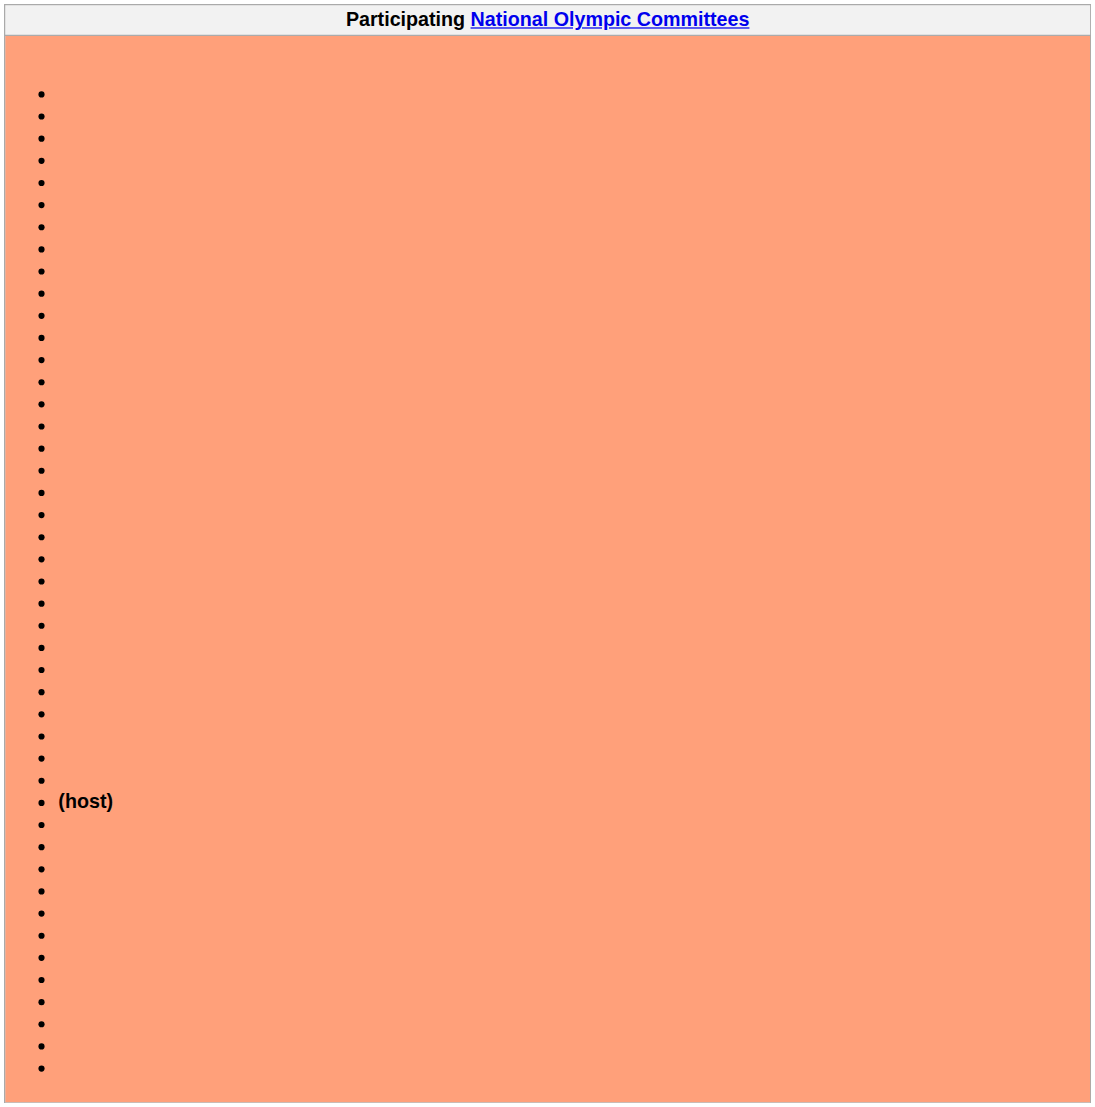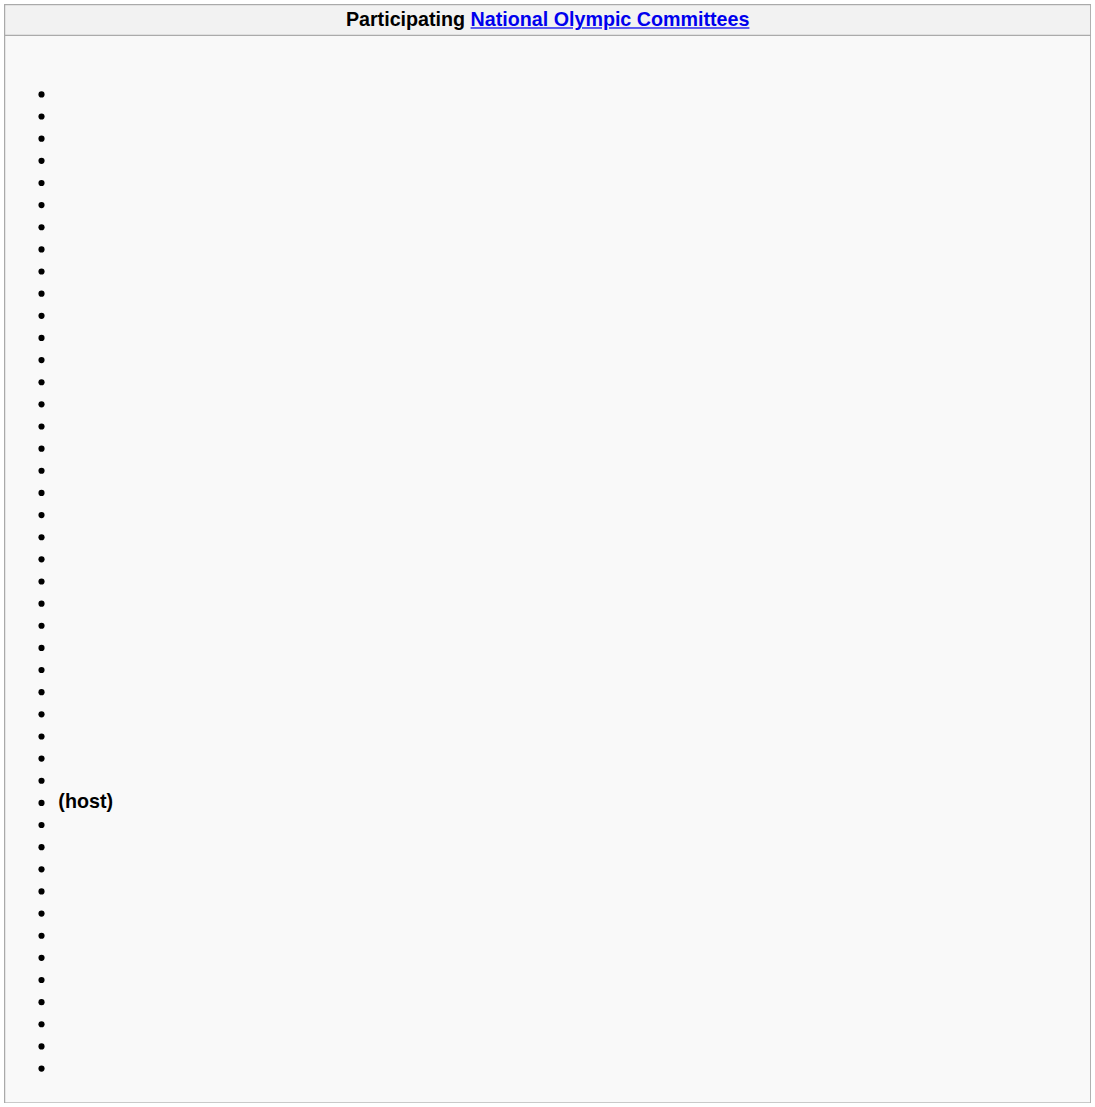(548, 580) lightsalmon background -> (548, 580) no background
